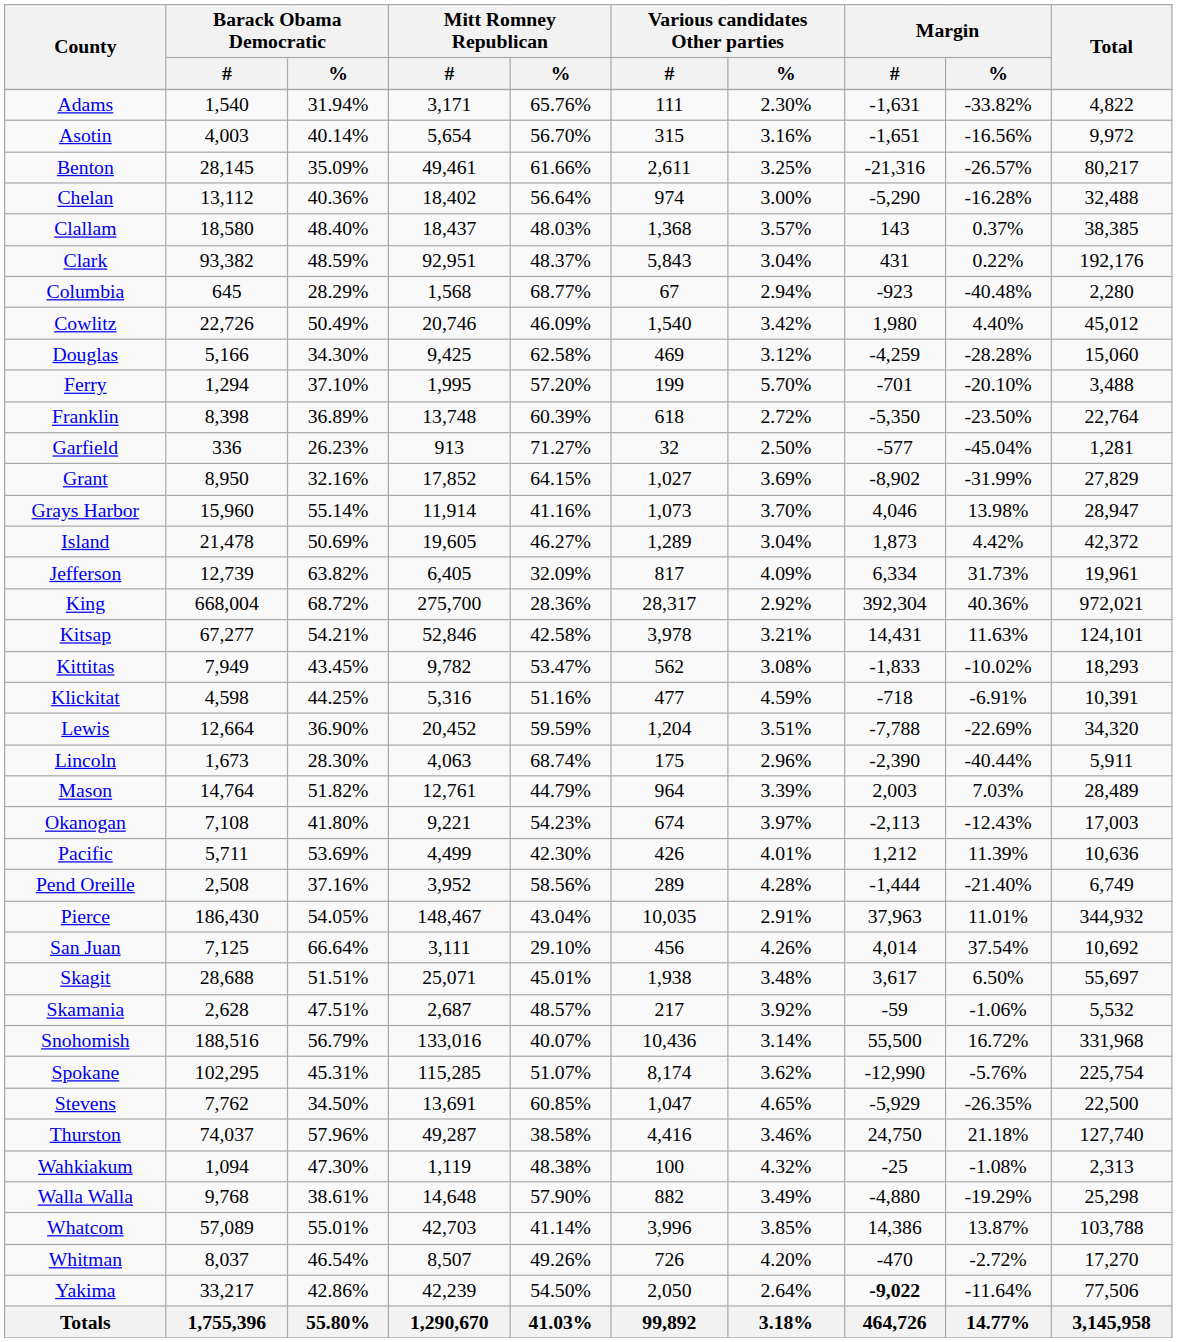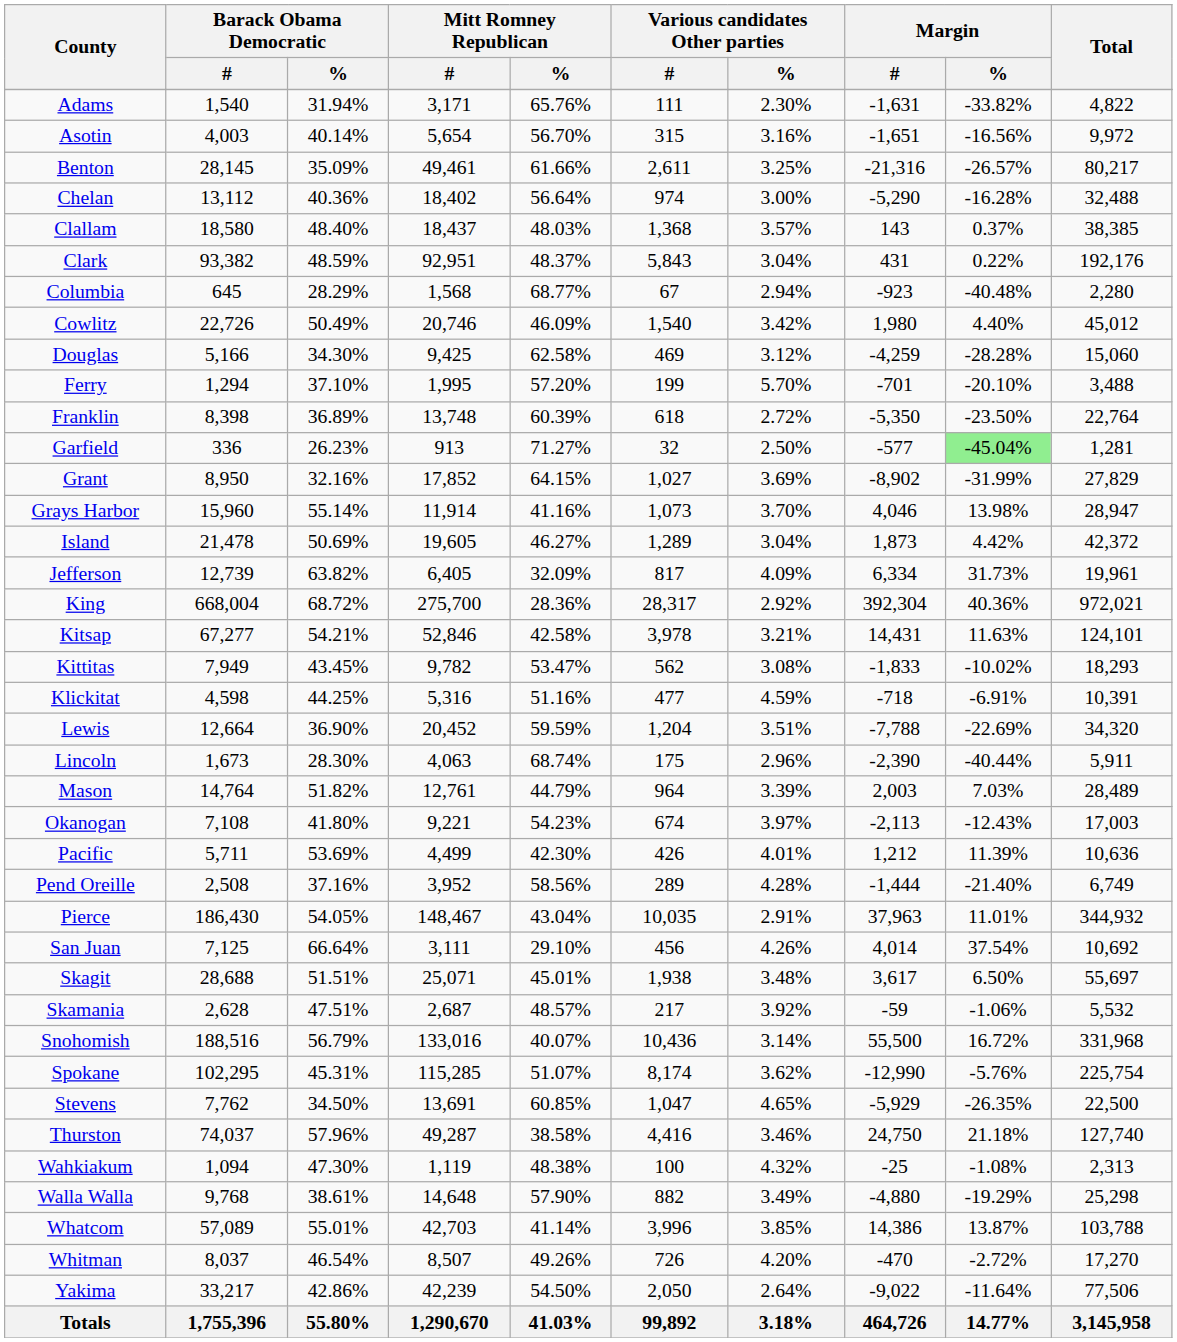(998, 447) no background -> (998, 447) lightgreen background
(895, 1290) bold -> (895, 1290) normal
